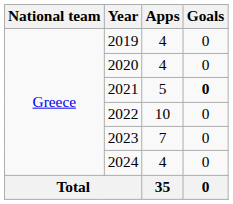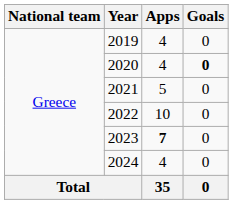(205, 65) normal -> (205, 65) bold
(205, 89) bold -> (205, 89) normal
(163, 138) normal -> (163, 138) bold
